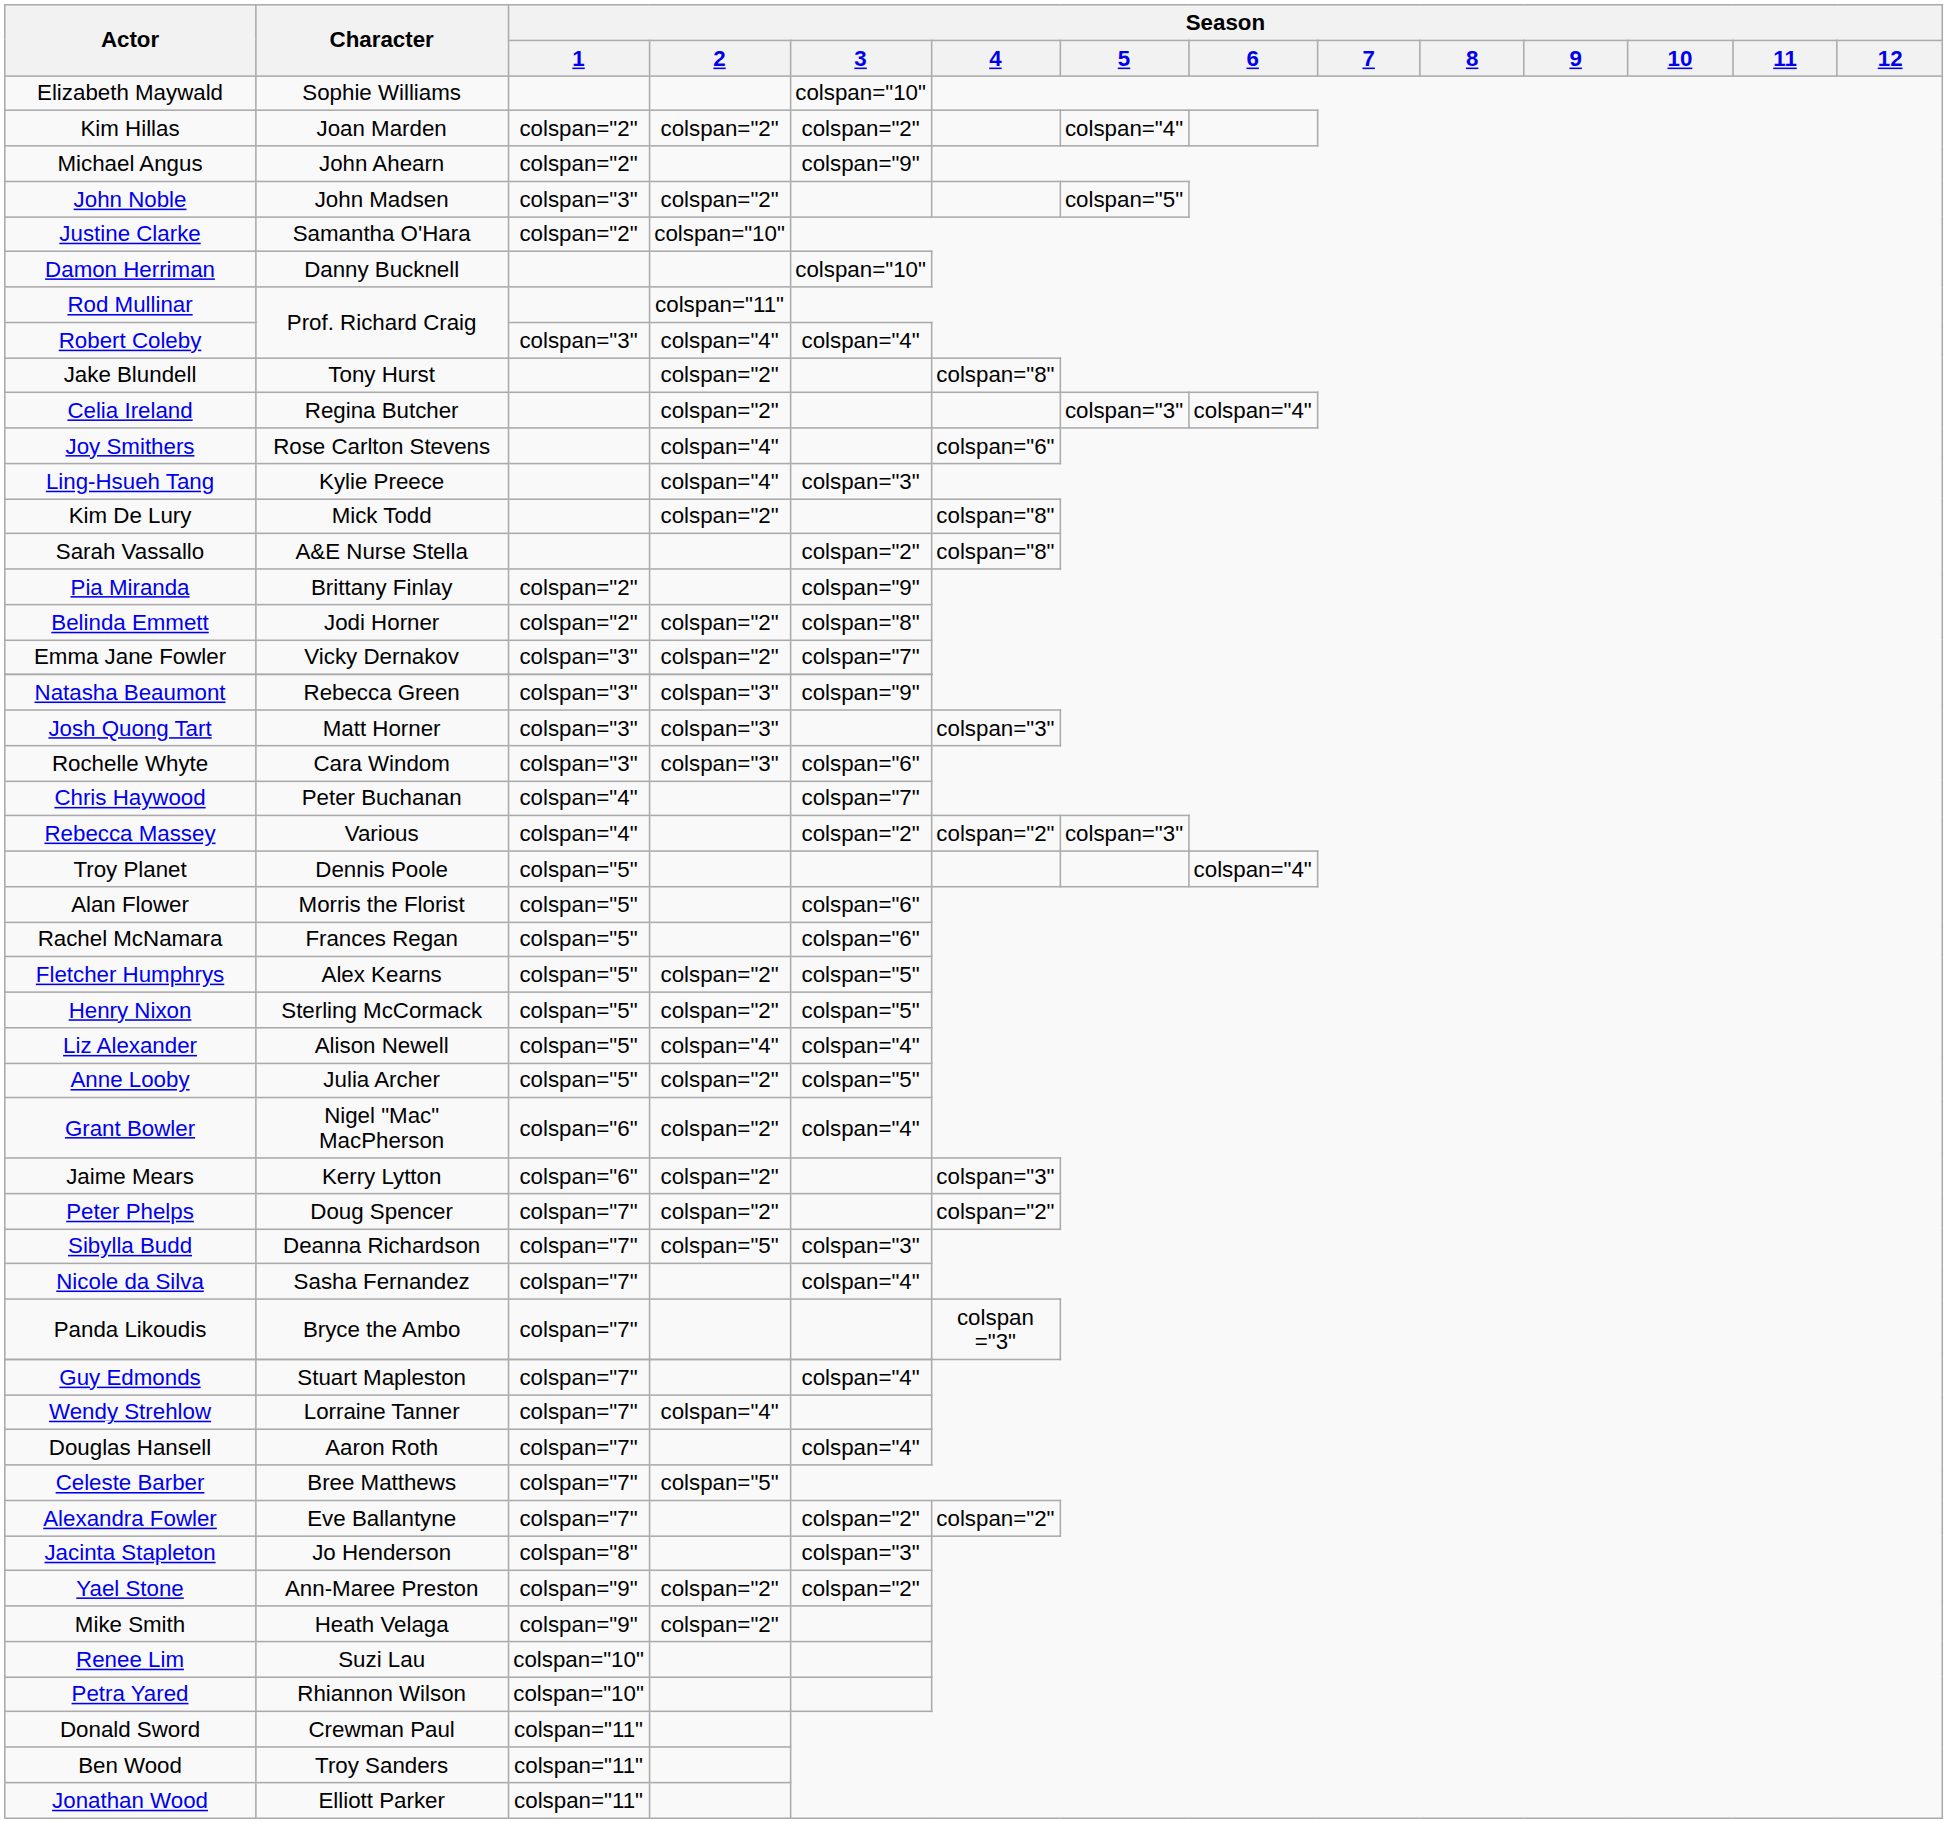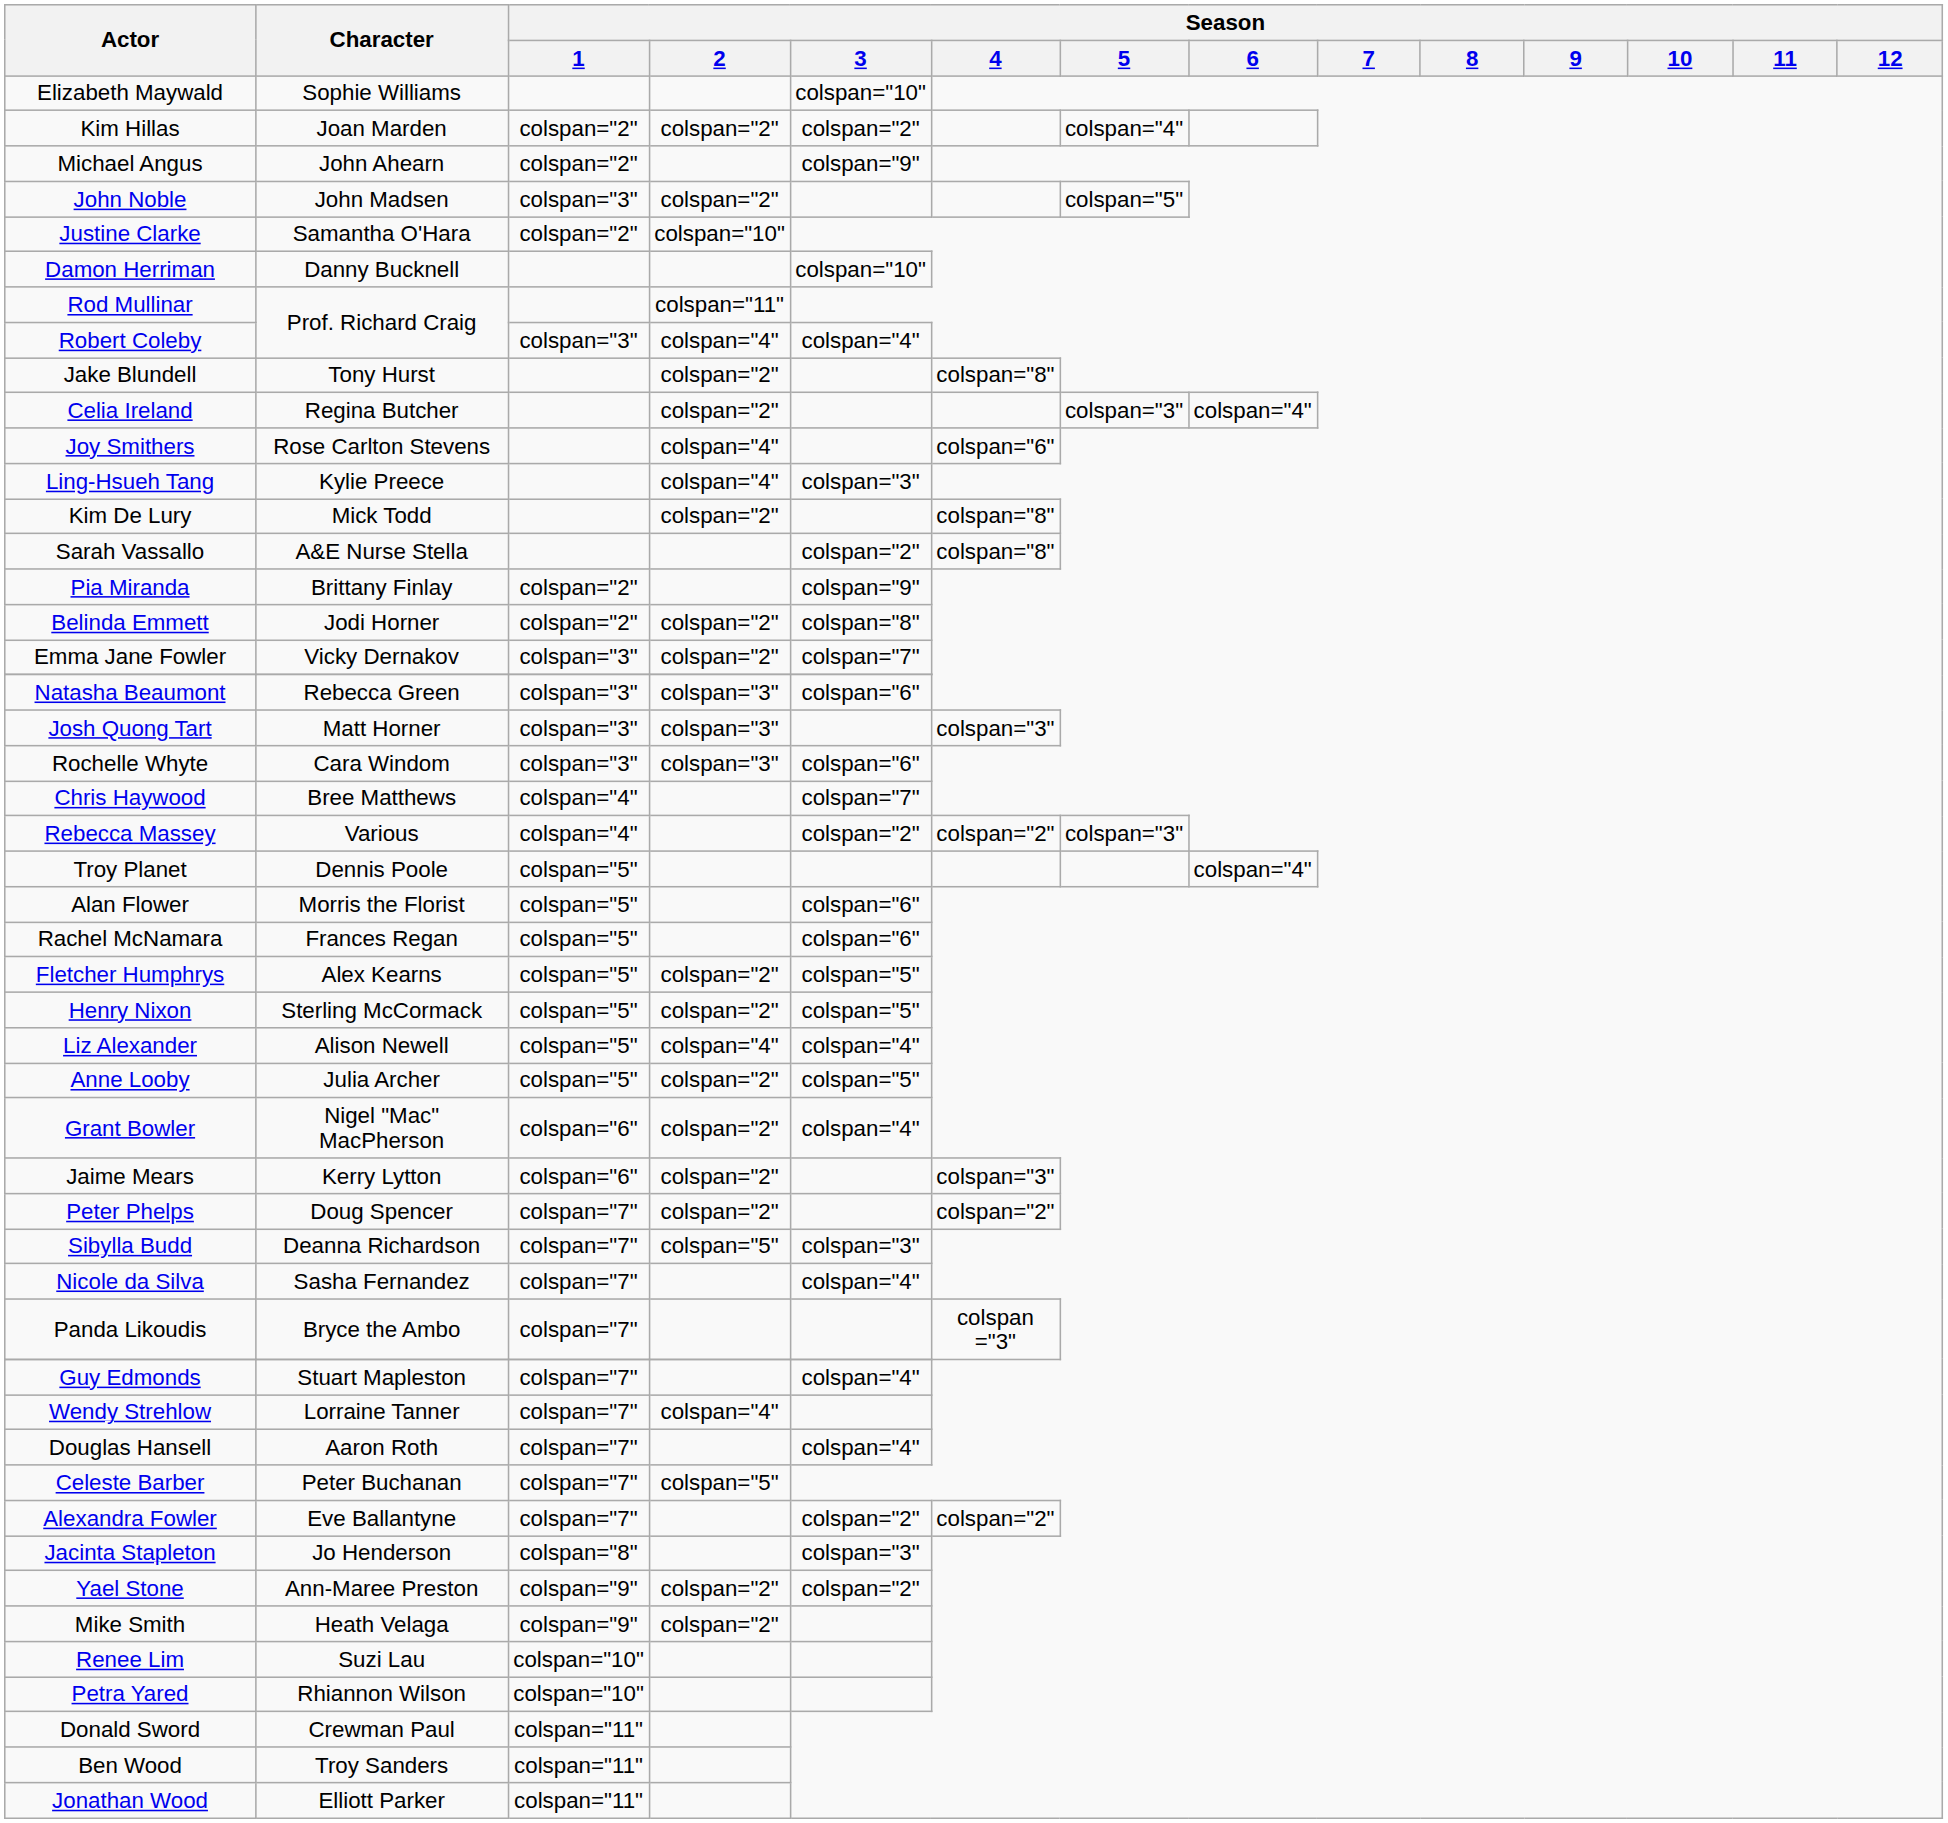(861, 693) colspan="9" -> (861, 693) colspan="6"
(382, 799) Peter Buchanan -> (382, 799) Bree Matthews
(382, 1483) Bree Matthews -> (382, 1483) Peter Buchanan
